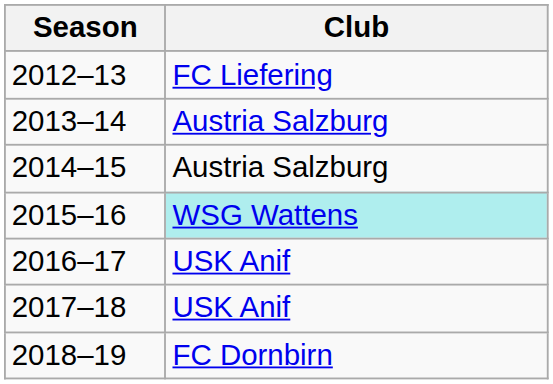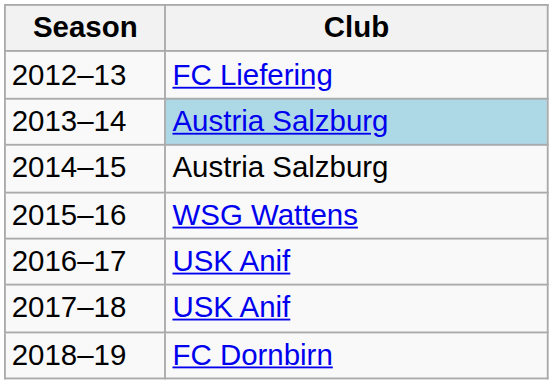(280, 121) no background -> (280, 121) lightblue background
(265, 214) paleturquoise background -> (265, 214) no background
